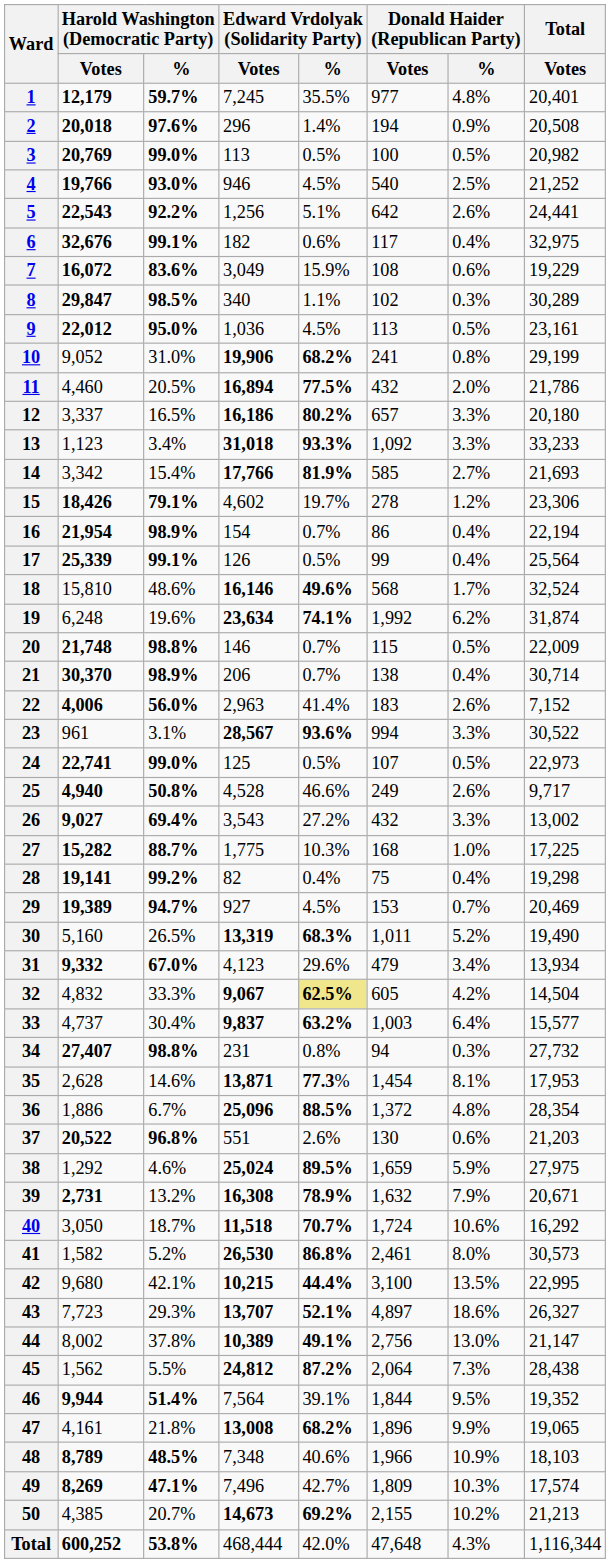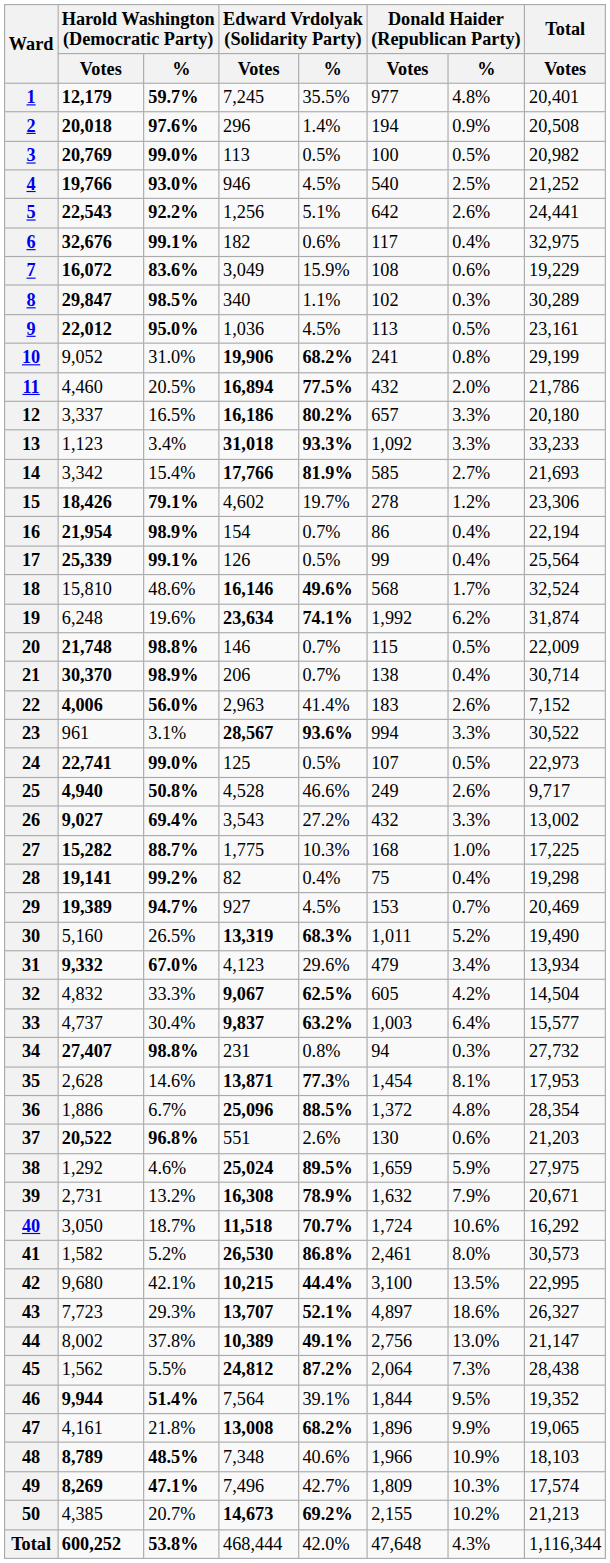(328, 994) khaki background -> (328, 994) no background
(82, 1196) bold -> (82, 1196) normal
